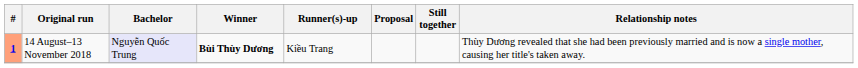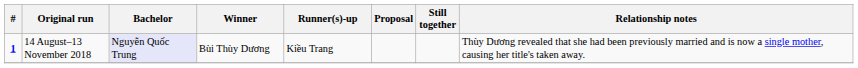(13, 48) lightsalmon background -> (13, 48) no background
(236, 48) bold -> (234, 48) normal
